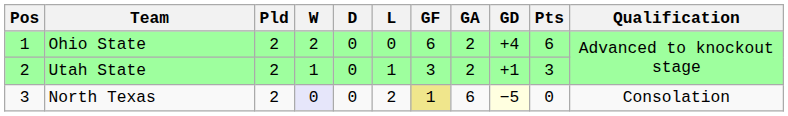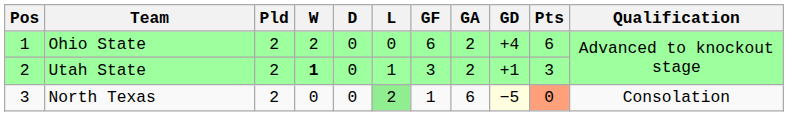(314, 71) normal -> (314, 71) bold
(314, 97) lavender background -> (314, 97) no background
(391, 97) no background -> (391, 97) lightgreen background
(431, 97) khaki background -> (431, 97) no background
(549, 97) no background -> (549, 97) lightsalmon background
